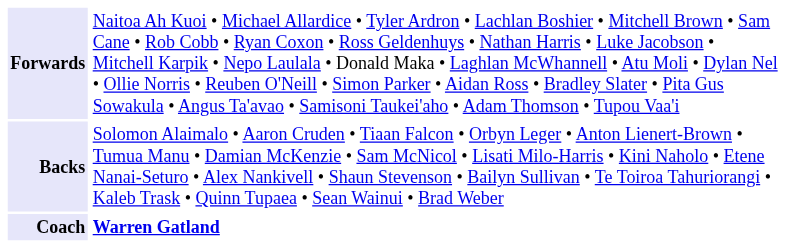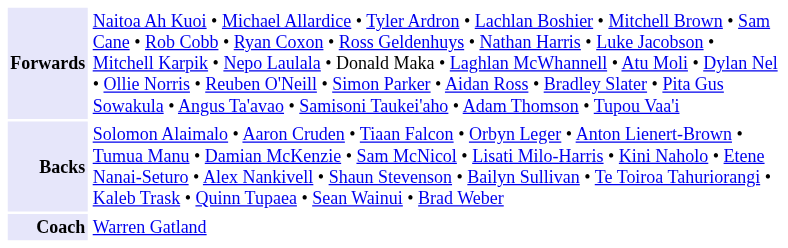(156, 226) bold -> (150, 226) normal
